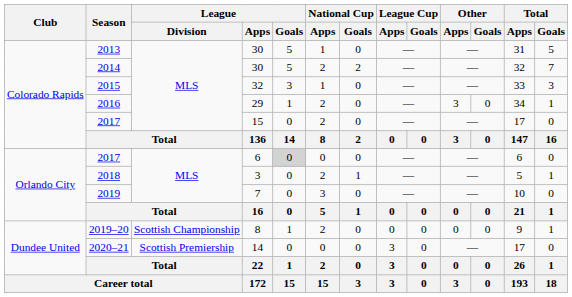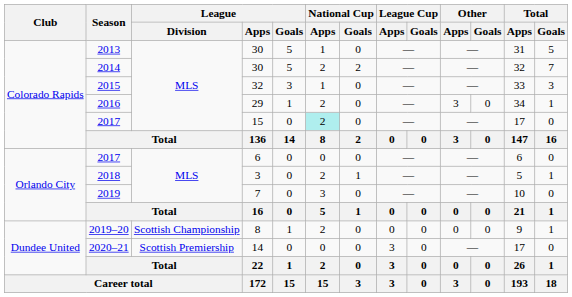(323, 121) no background -> (323, 121) paleturquoise background
(289, 157) lightgrey background -> (289, 157) no background
